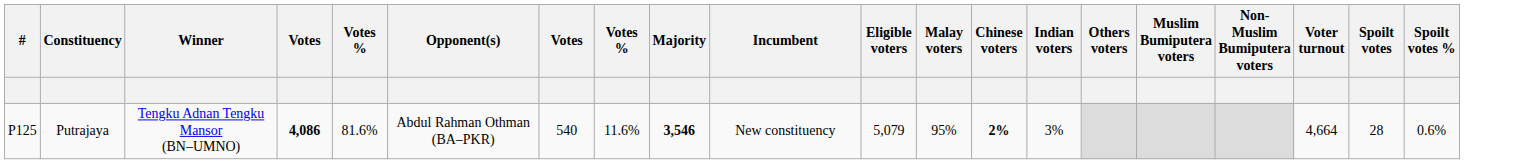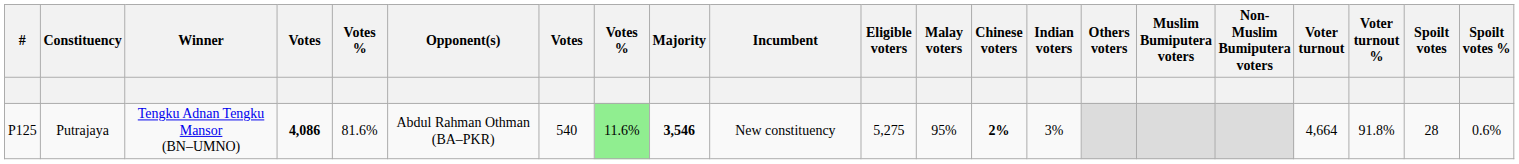+ column: (1377, 90)
(622, 131) no background -> (622, 131) lightgreen background
(889, 131) 5,079 -> (889, 131) 5,275
